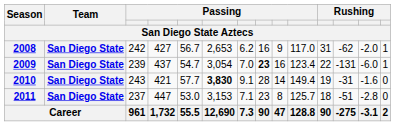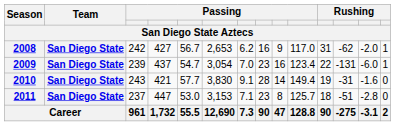(264, 65) bold -> (264, 65) normal
(220, 81) bold -> (220, 81) normal
